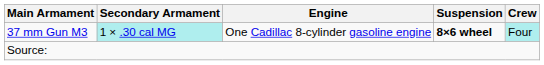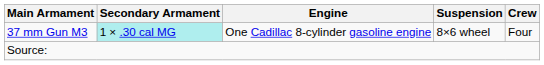(464, 32) bold -> (463, 32) normal
(520, 32) paleturquoise background -> (520, 32) no background
